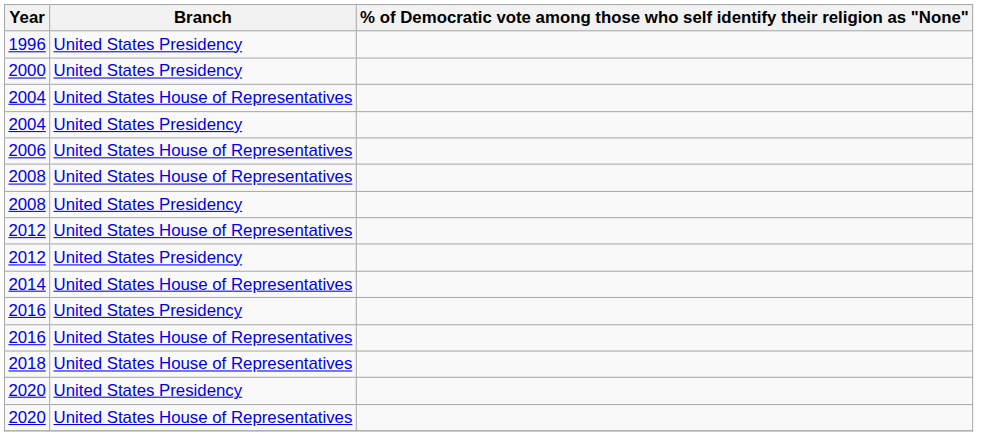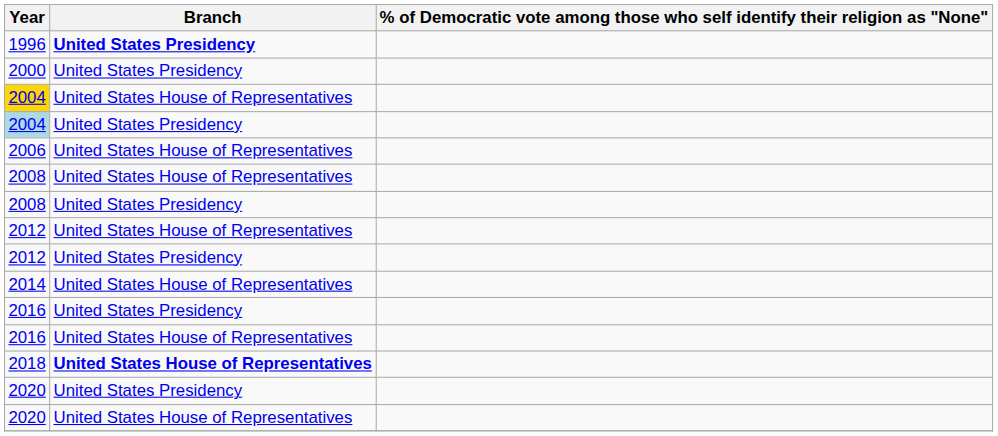(148, 44) normal -> (154, 44) bold
(27, 97) no background -> (27, 97) gold background
(27, 124) no background -> (27, 124) lightblue background
(203, 364) normal -> (213, 364) bold
